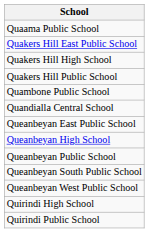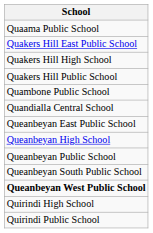(72, 188) normal -> (76, 188) bold
